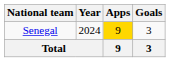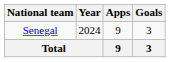(118, 30) gold background -> (118, 30) no background
